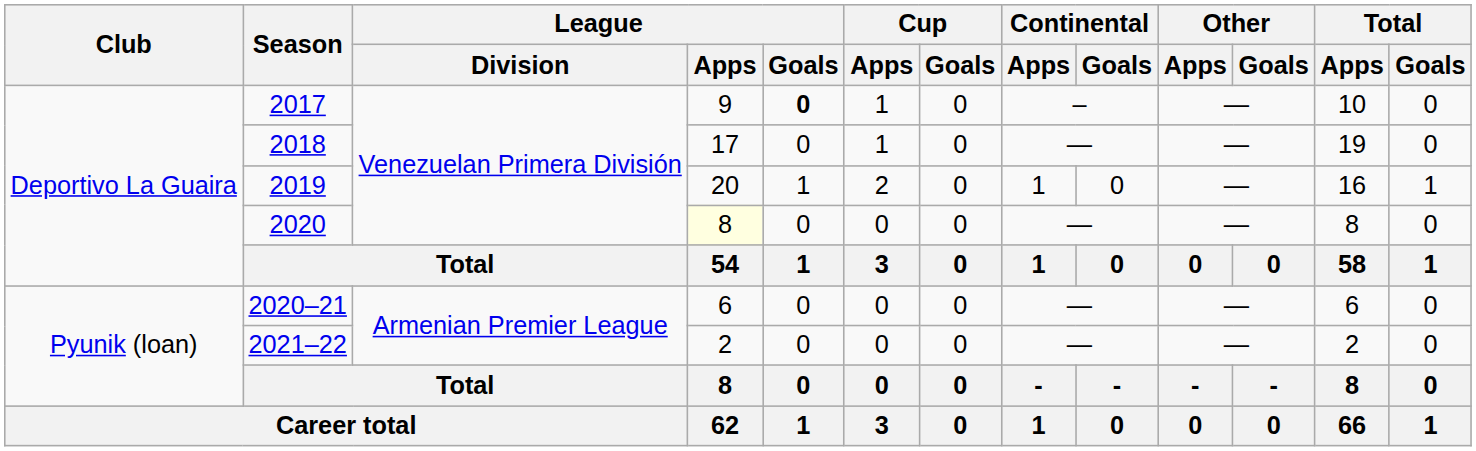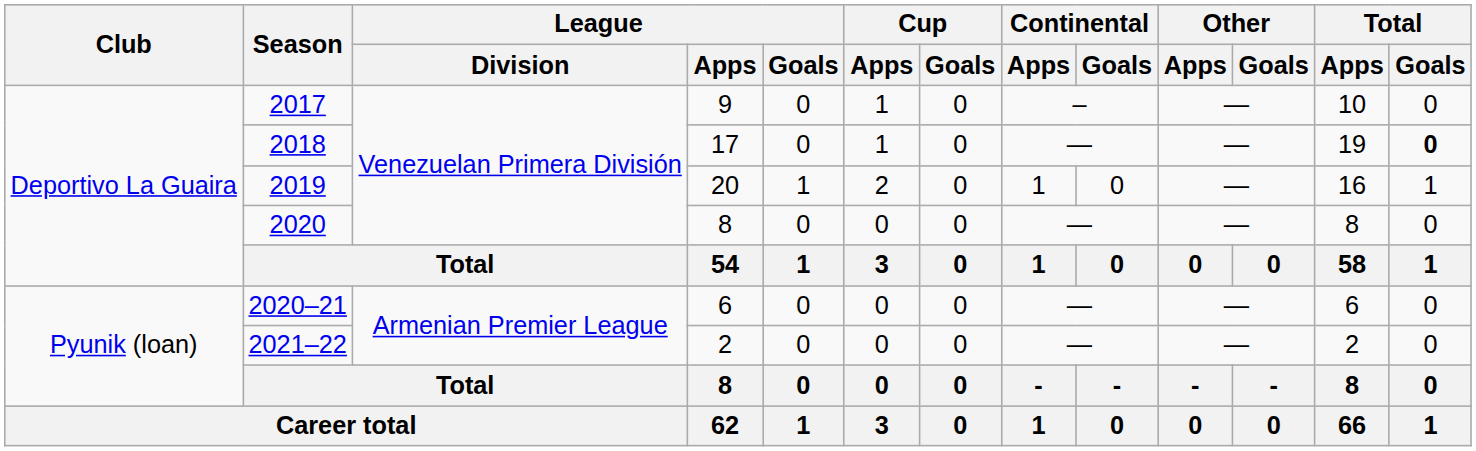(803, 104) bold -> (803, 104) normal
(1430, 144) normal -> (1430, 144) bold
(725, 225) lightyellow background -> (725, 225) no background
